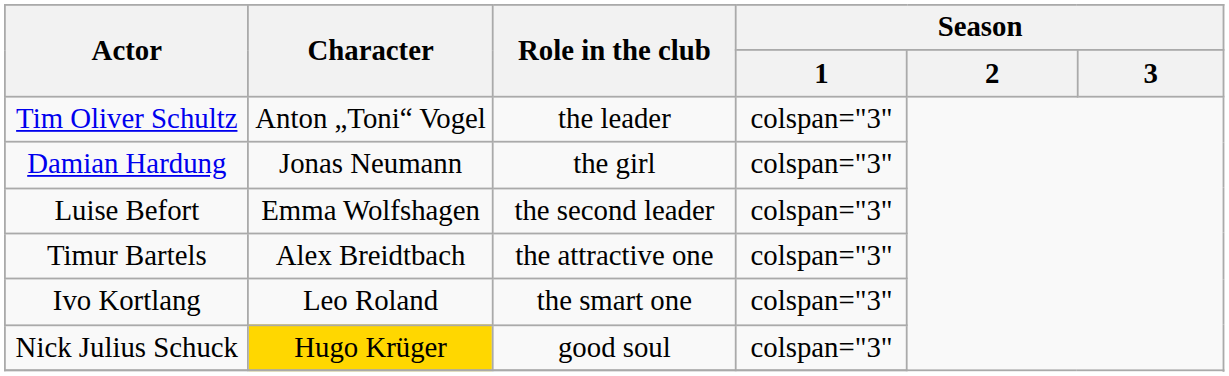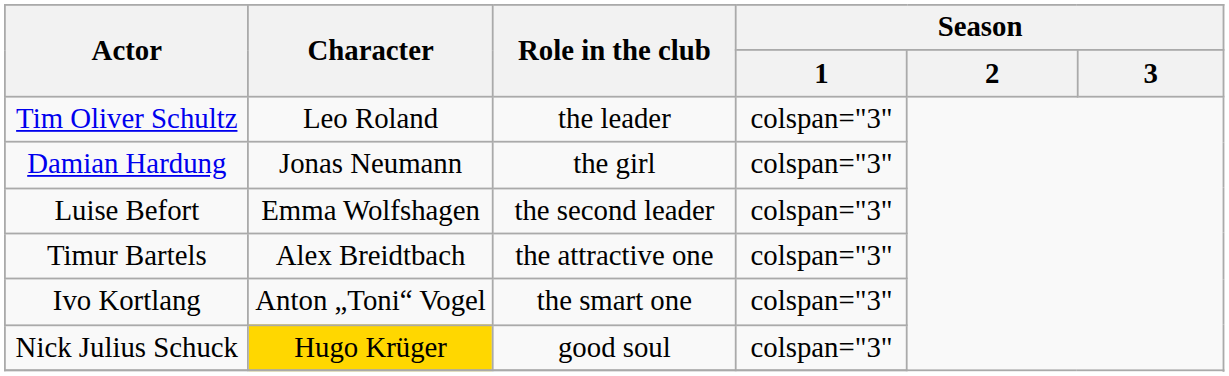(371, 118) Anton „Toni“ Vogel -> (371, 118) Leo Roland
(371, 301) Leo Roland -> (371, 301) Anton „Toni“ Vogel
